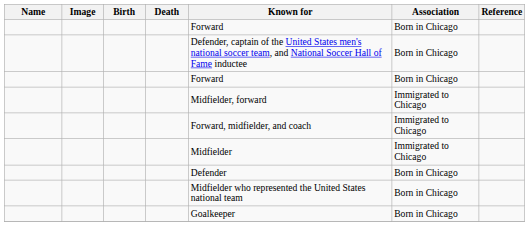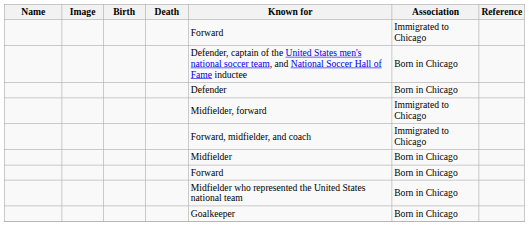(426, 27) Born in Chicago -> (422, 32) Immigrated to Chicago
(207, 79) Forward -> (209, 90) Defender
(422, 152) Immigrated to Chicago -> (426, 157) Born in Chicago
(209, 172) Defender -> (207, 172) Forward
